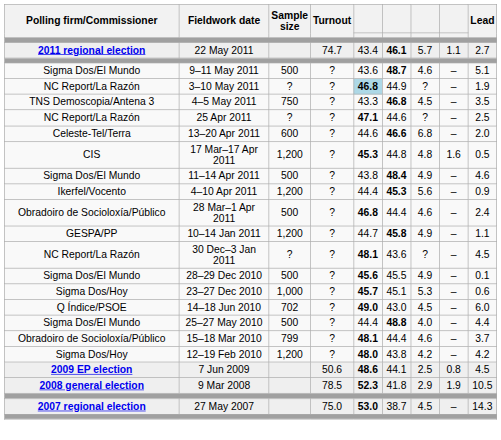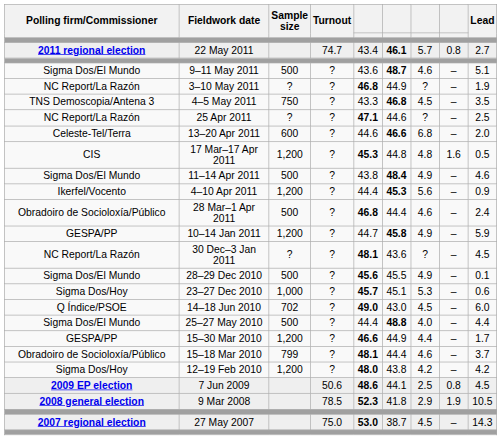(454, 50) 1.1 -> (454, 50) 0.8
(368, 86) lightblue background -> (368, 86) no background
(482, 234) 1.1 -> (482, 234) 5.9
+ row: (92, 339)
